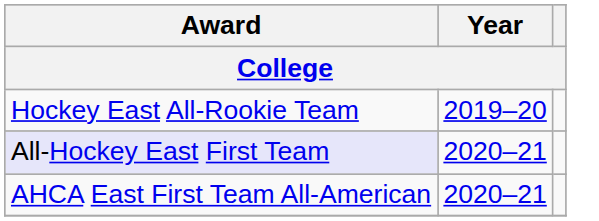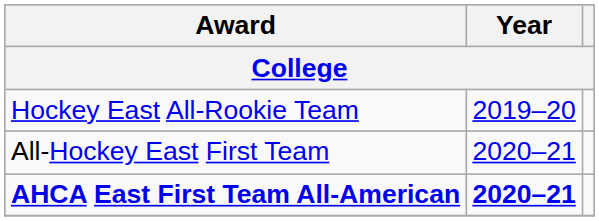(170, 151) lavender background -> (170, 151) no background
(221, 194) normal -> (236, 194) bold
(495, 194) normal -> (524, 194) bold
